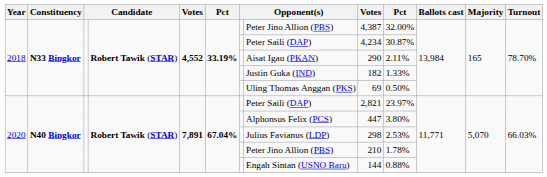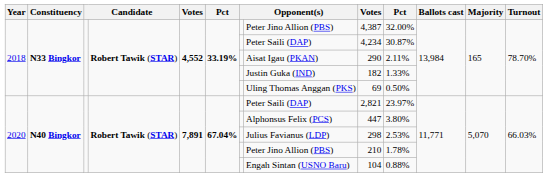(374, 165) 144 -> (374, 165) 104
